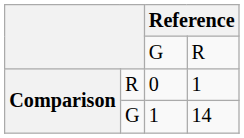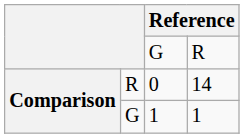(196, 84) 1 -> (201, 84) 14
(201, 116) 14 -> (196, 116) 1
